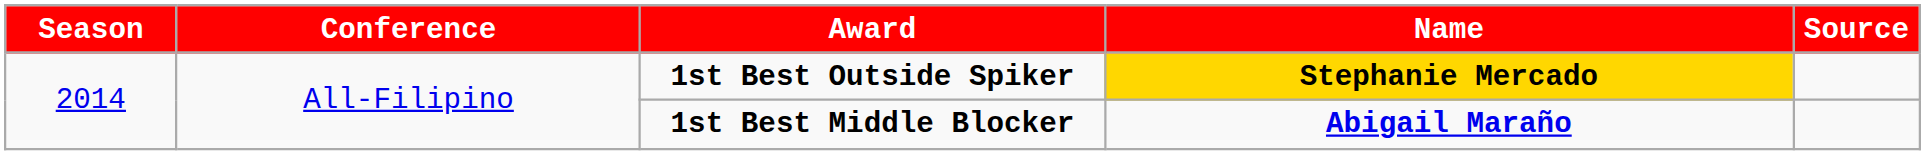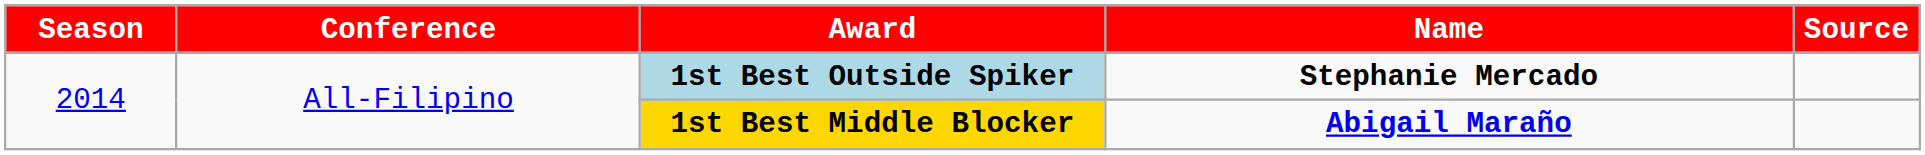(872, 77) no background -> (872, 77) lightblue background
(1449, 77) gold background -> (1449, 77) no background
(872, 124) no background -> (872, 124) gold background
